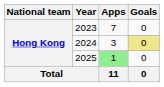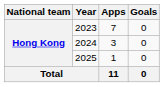(144, 43) khaki background -> (144, 43) no background
(113, 58) lightgreen background -> (113, 58) no background
